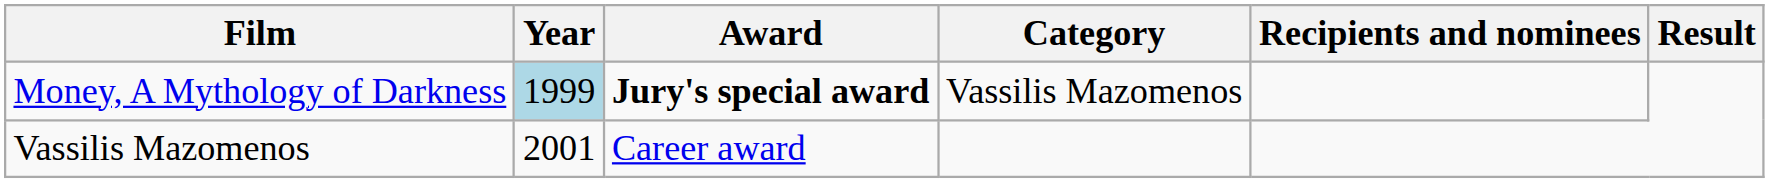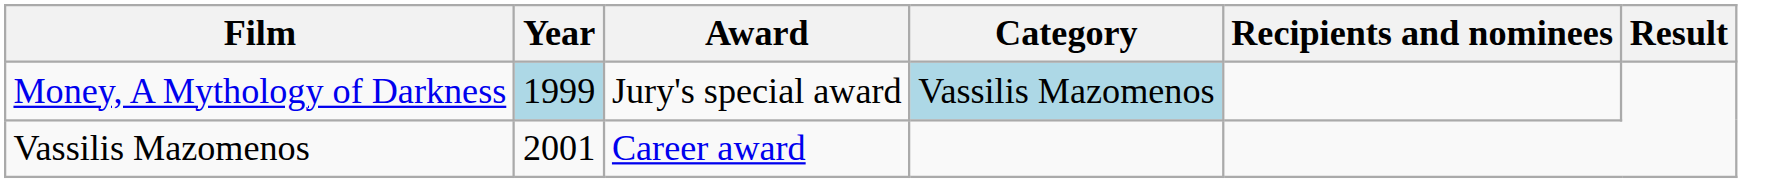(771, 90) bold -> (757, 90) normal
(1094, 90) no background -> (1066, 90) lightblue background
